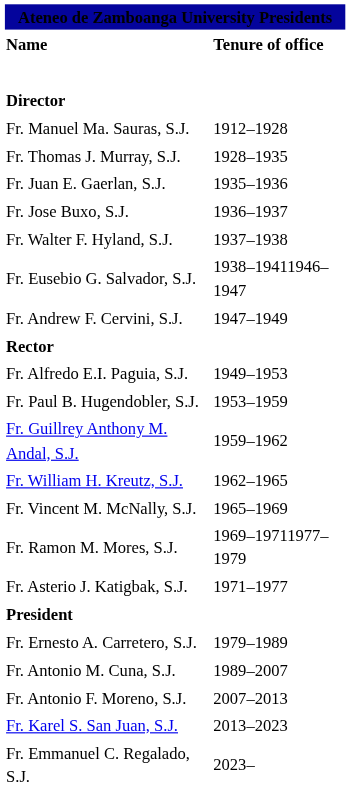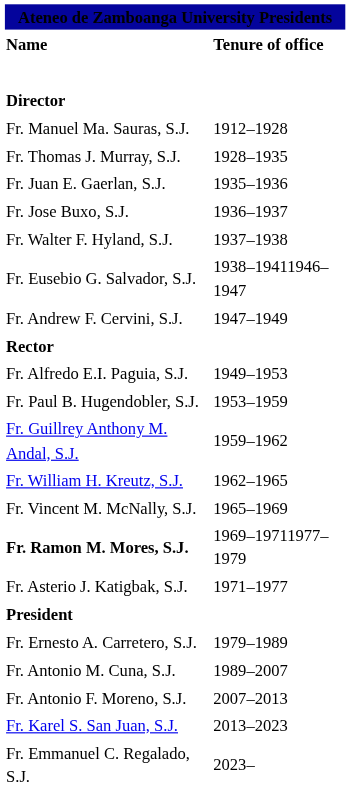(92, 547) normal -> (97, 547) bold
